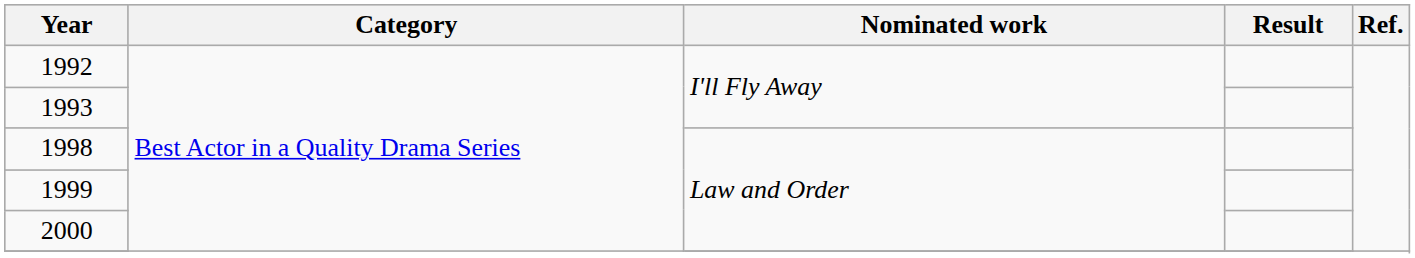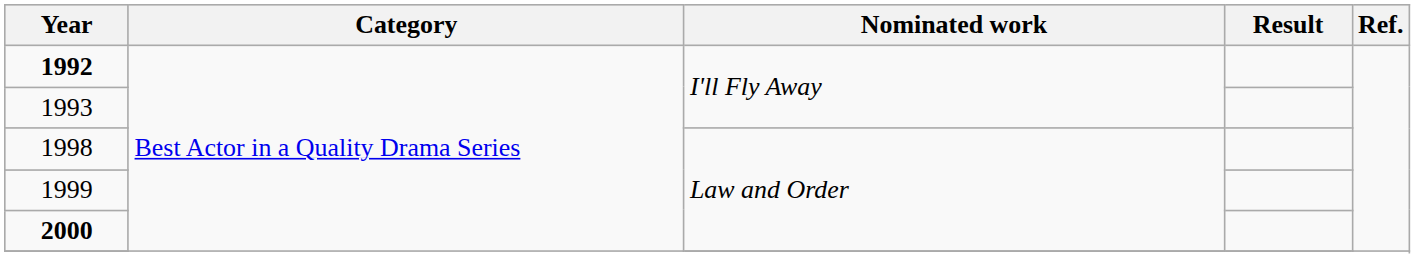(67, 66) normal -> (67, 66) bold
(67, 230) normal -> (67, 230) bold
